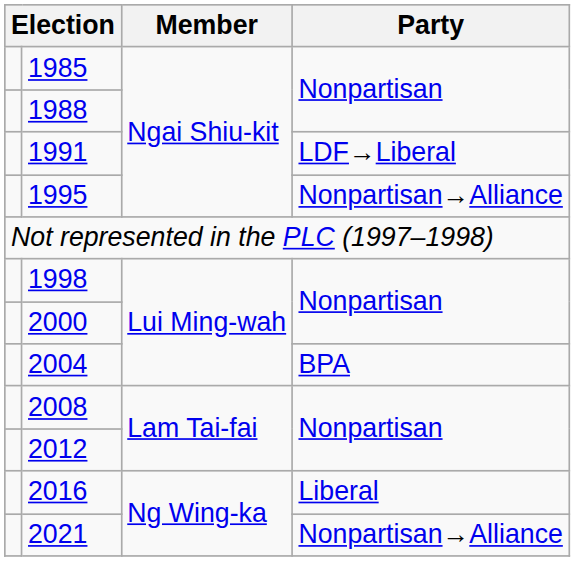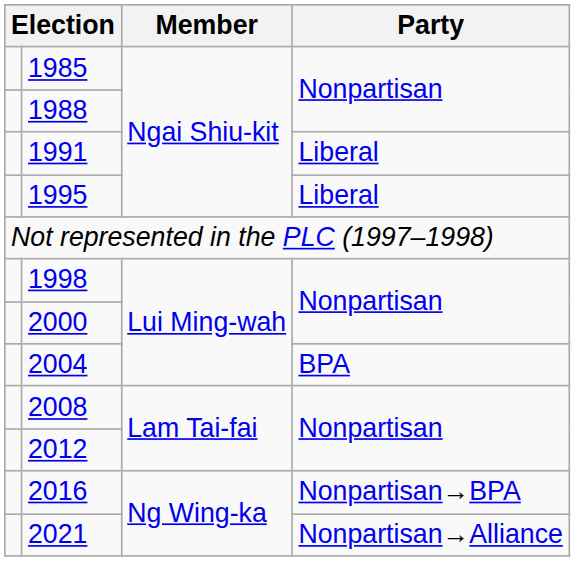(377, 152) LDF→Liberal -> (339, 152) Liberal
(431, 195) Nonpartisan→Alliance -> (339, 195) Liberal
(339, 491) Liberal -> (410, 491) Nonpartisan→BPA
